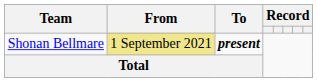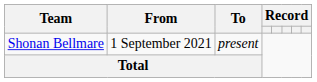(161, 44) khaki background -> (161, 44) no background
(239, 44) bold -> (238, 44) normal
